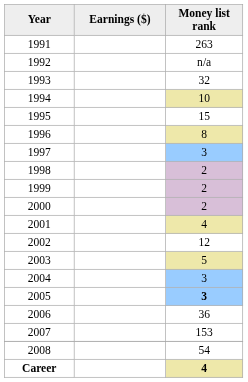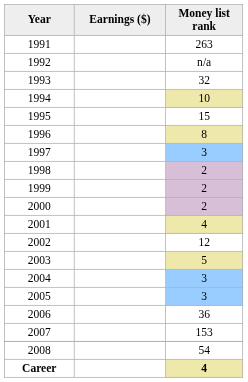(204, 296) bold -> (204, 296) normal
